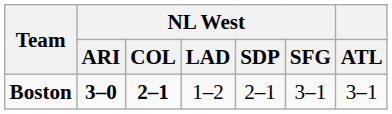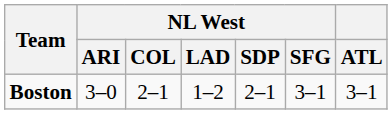(101, 91) bold -> (101, 91) normal
(153, 91) bold -> (153, 91) normal
